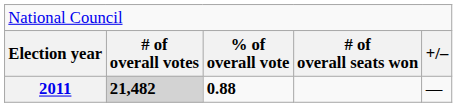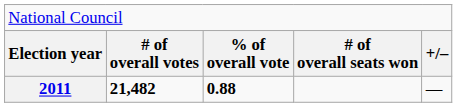(133, 89) lightgrey background -> (133, 89) no background
